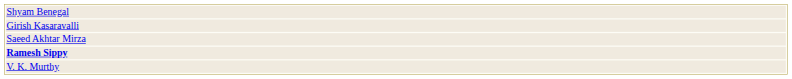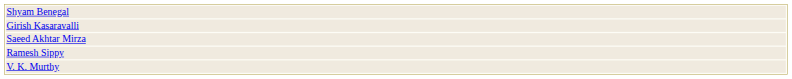(37, 53) bold -> (35, 53) normal
